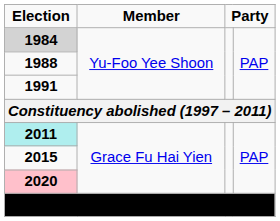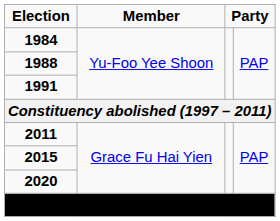(41, 39) lightgrey background -> (41, 39) no background
(41, 134) paleturquoise background -> (41, 134) no background
(41, 181) pink background -> (41, 181) no background
